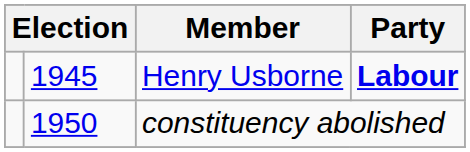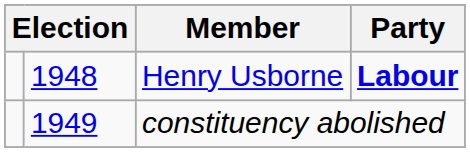(64, 75) 1945 -> (64, 75) 1948
(64, 123) 1950 -> (64, 123) 1949
